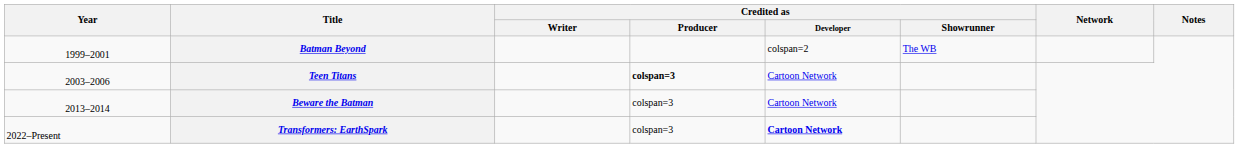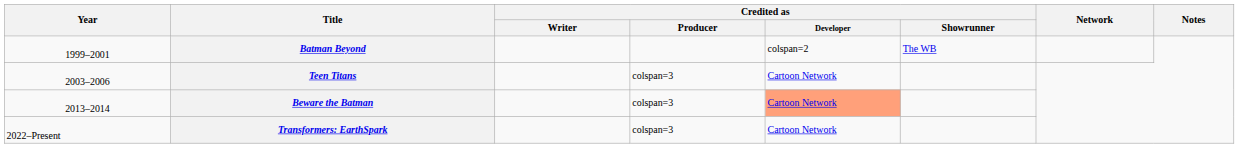(654, 76) bold -> (653, 76) normal
(802, 103) no background -> (802, 103) lightsalmon background
(805, 130) bold -> (802, 130) normal
